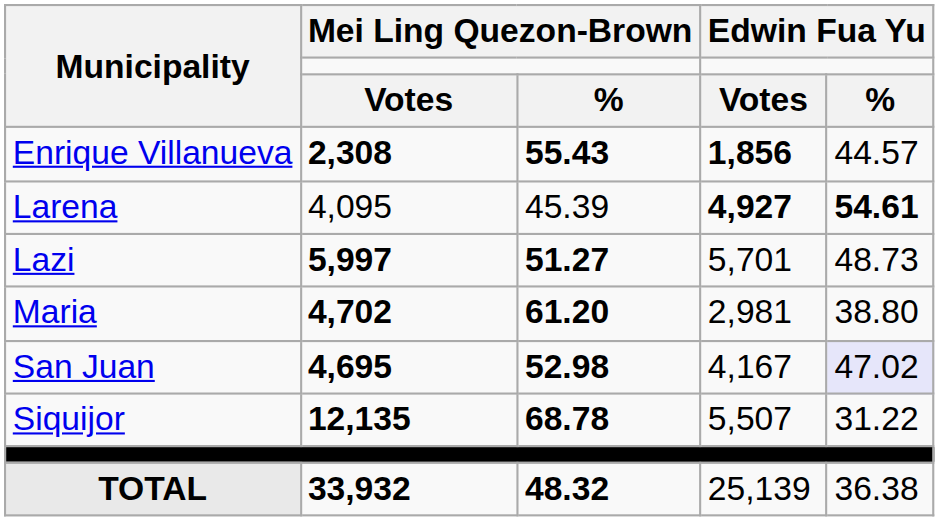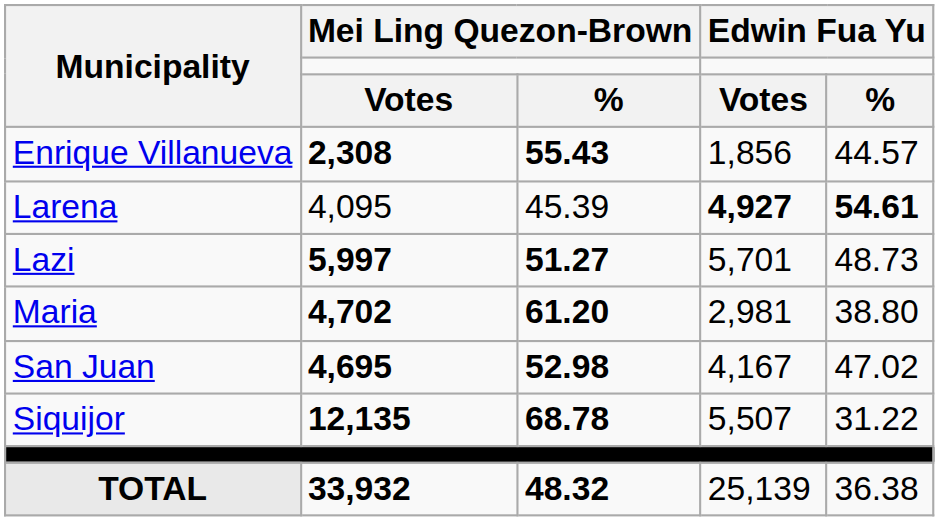(750, 153) bold -> (750, 153) normal
(877, 366) lavender background -> (877, 366) no background
